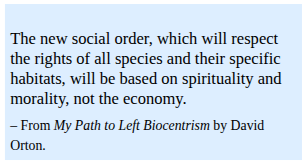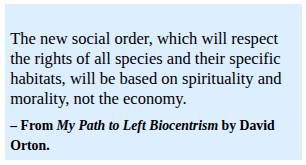(137, 135) normal -> (142, 134) bold
